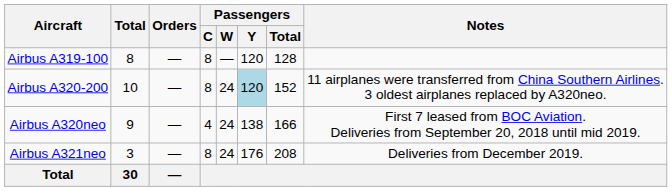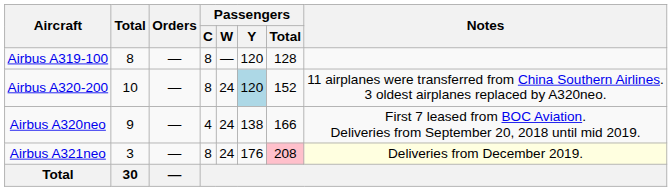(285, 153) no background -> (285, 153) pink background
(486, 153) no background -> (486, 153) lightyellow background
